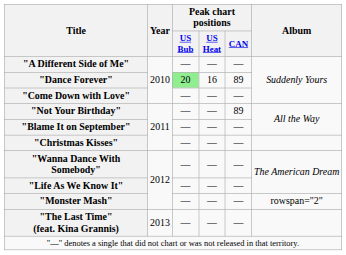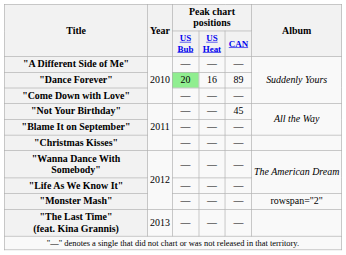(238, 111) 89 -> (238, 111) 45
